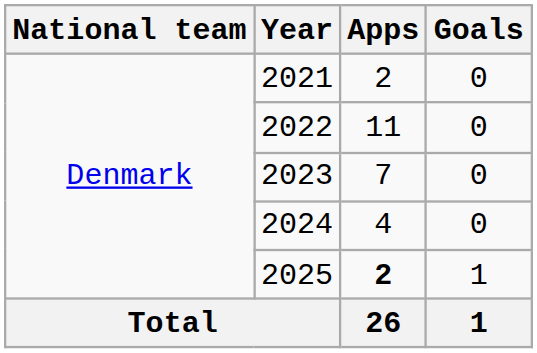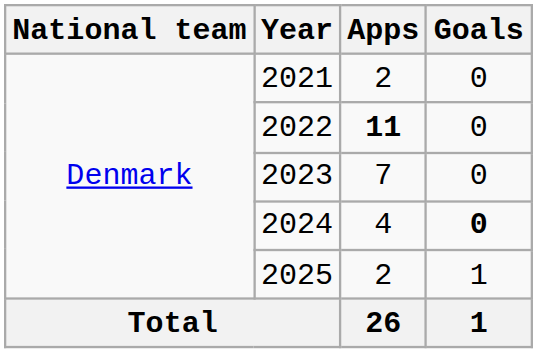(383, 128) normal -> (383, 128) bold
(479, 225) normal -> (479, 225) bold
(383, 274) bold -> (383, 274) normal
